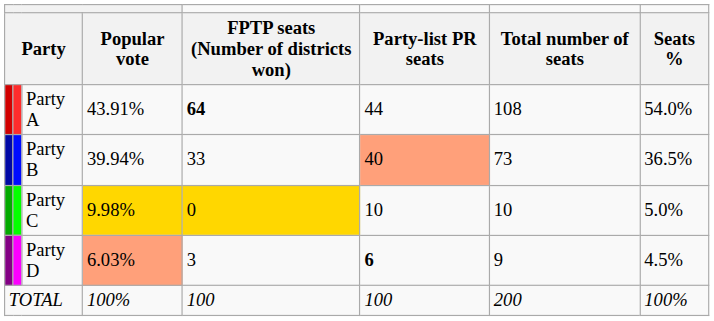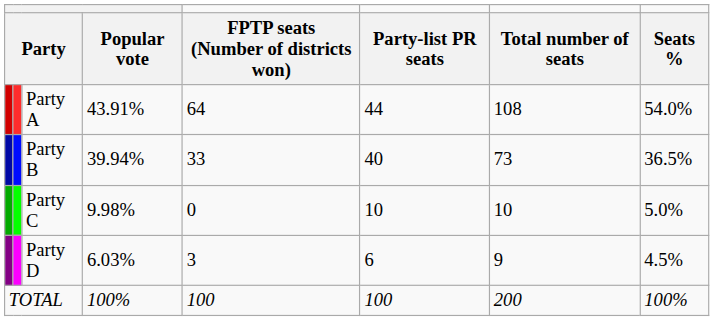(196, 109) bold -> (196, 109) normal
(374, 159) lightsalmon background -> (374, 159) no background
(111, 210) gold background -> (111, 210) no background
(191, 210) gold background -> (191, 210) no background
(111, 260) lightsalmon background -> (111, 260) no background
(369, 260) bold -> (369, 260) normal
